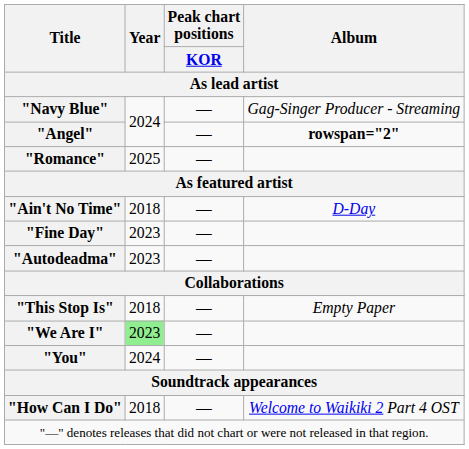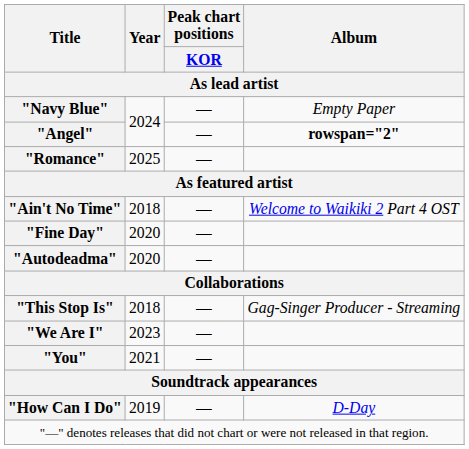(354, 109) Gag-Singer Producer - Streaming -> (354, 109) Empty Paper
(354, 208) D-Day -> (354, 208) Welcome to Waikiki 2 Part 4 OST
(145, 233) 2023 -> (145, 233) 2020
(145, 258) 2023 -> (145, 258) 2020
(354, 308) Empty Paper -> (354, 308) Gag-Singer Producer - Streaming
(145, 332) lightgreen background -> (145, 332) no background
(145, 357) 2024 -> (145, 357) 2021
(145, 407) 2018 -> (145, 407) 2019
(354, 407) Welcome to Waikiki 2 Part 4 OST -> (354, 407) D-Day
